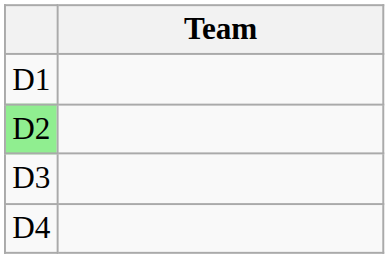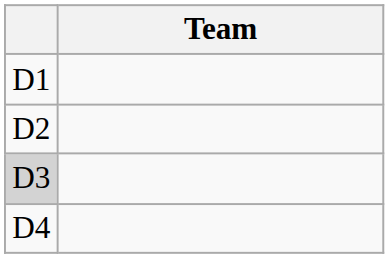(31, 128) lightgreen background -> (31, 128) no background
(31, 177) no background -> (31, 177) lightgrey background
